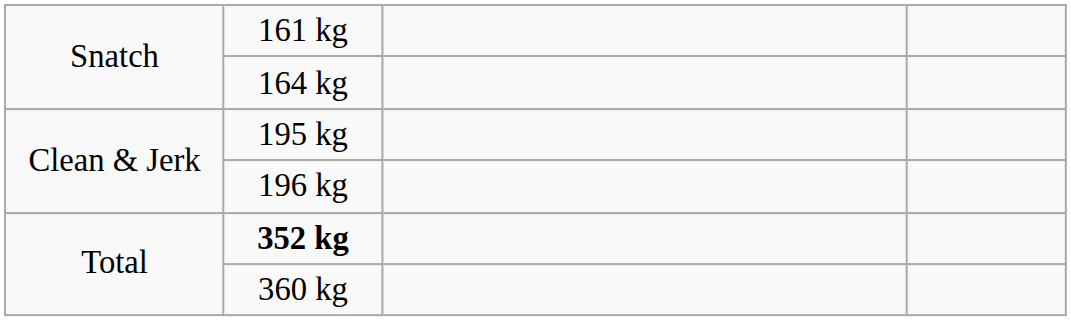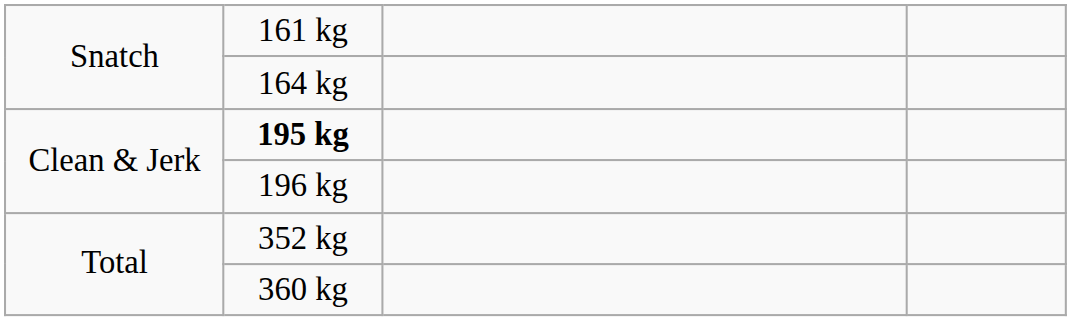(303, 133) normal -> (303, 133) bold
(303, 237) bold -> (303, 237) normal
